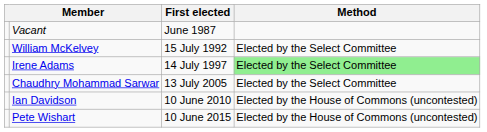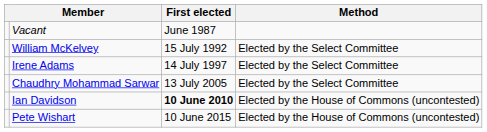(316, 65) lightgreen background -> (318, 65) no background
(198, 100) normal -> (199, 100) bold
